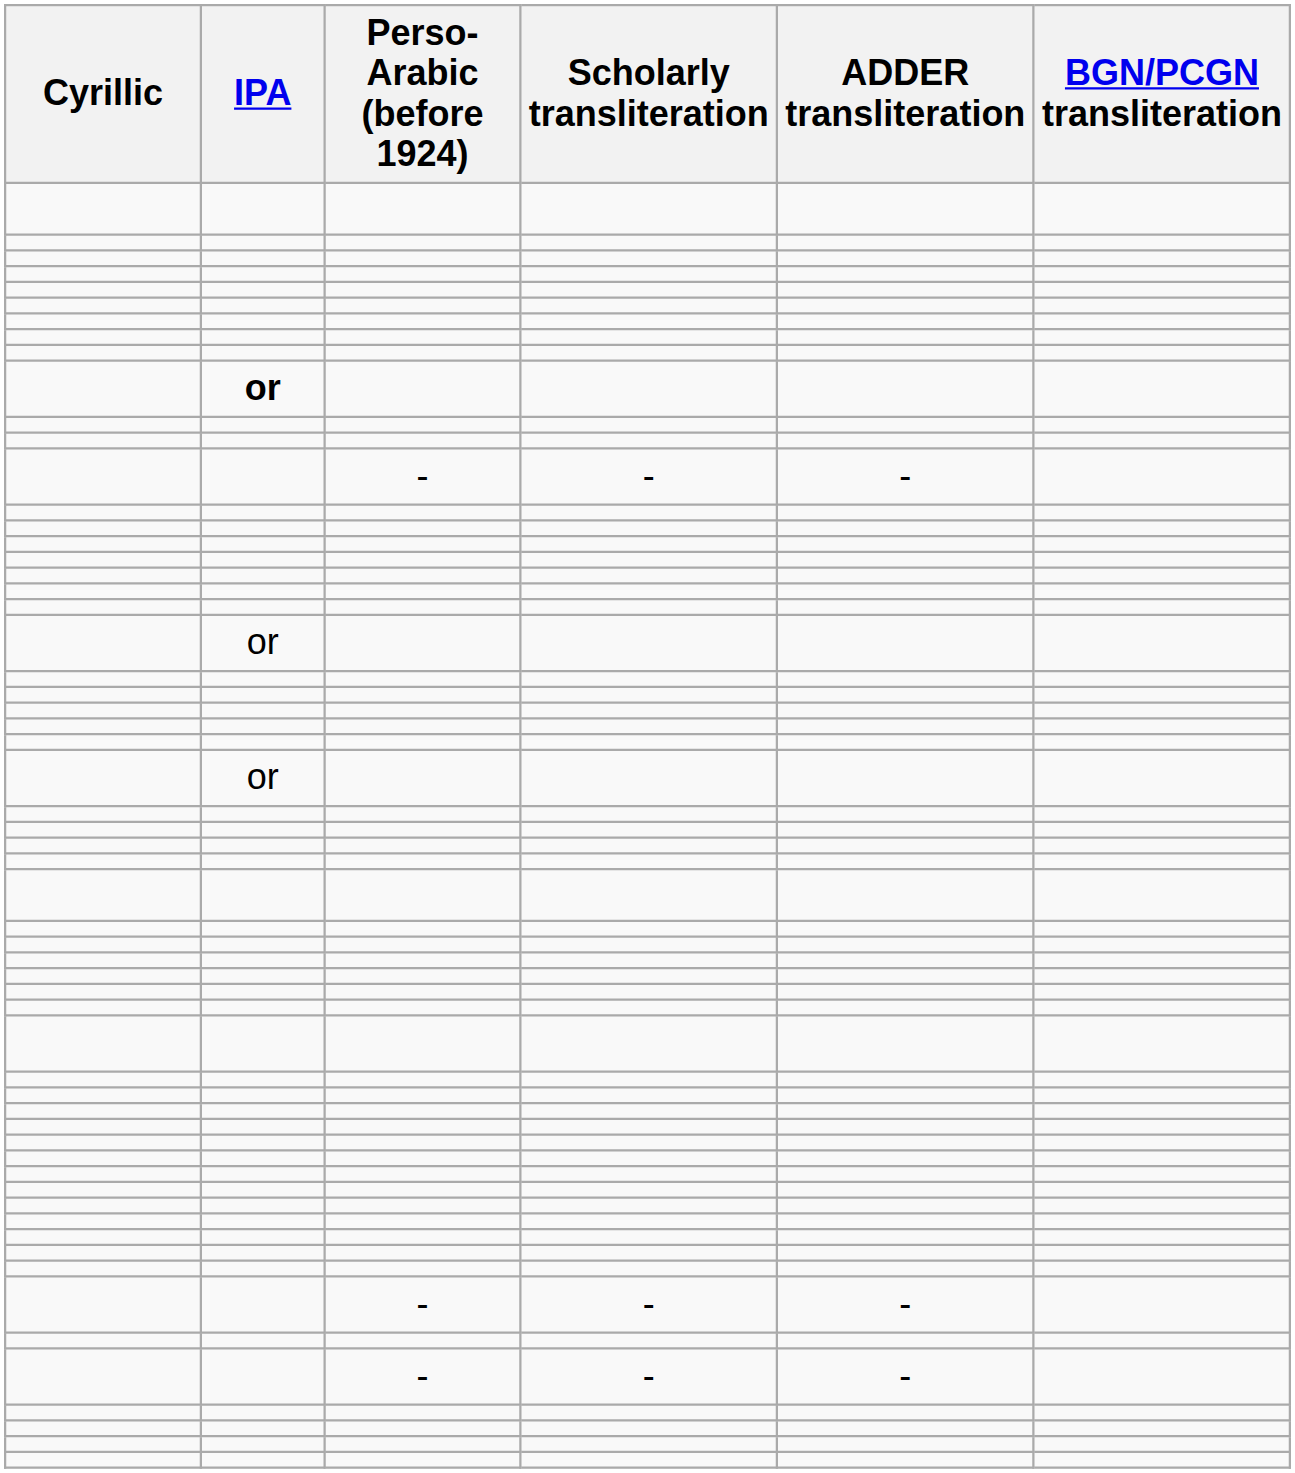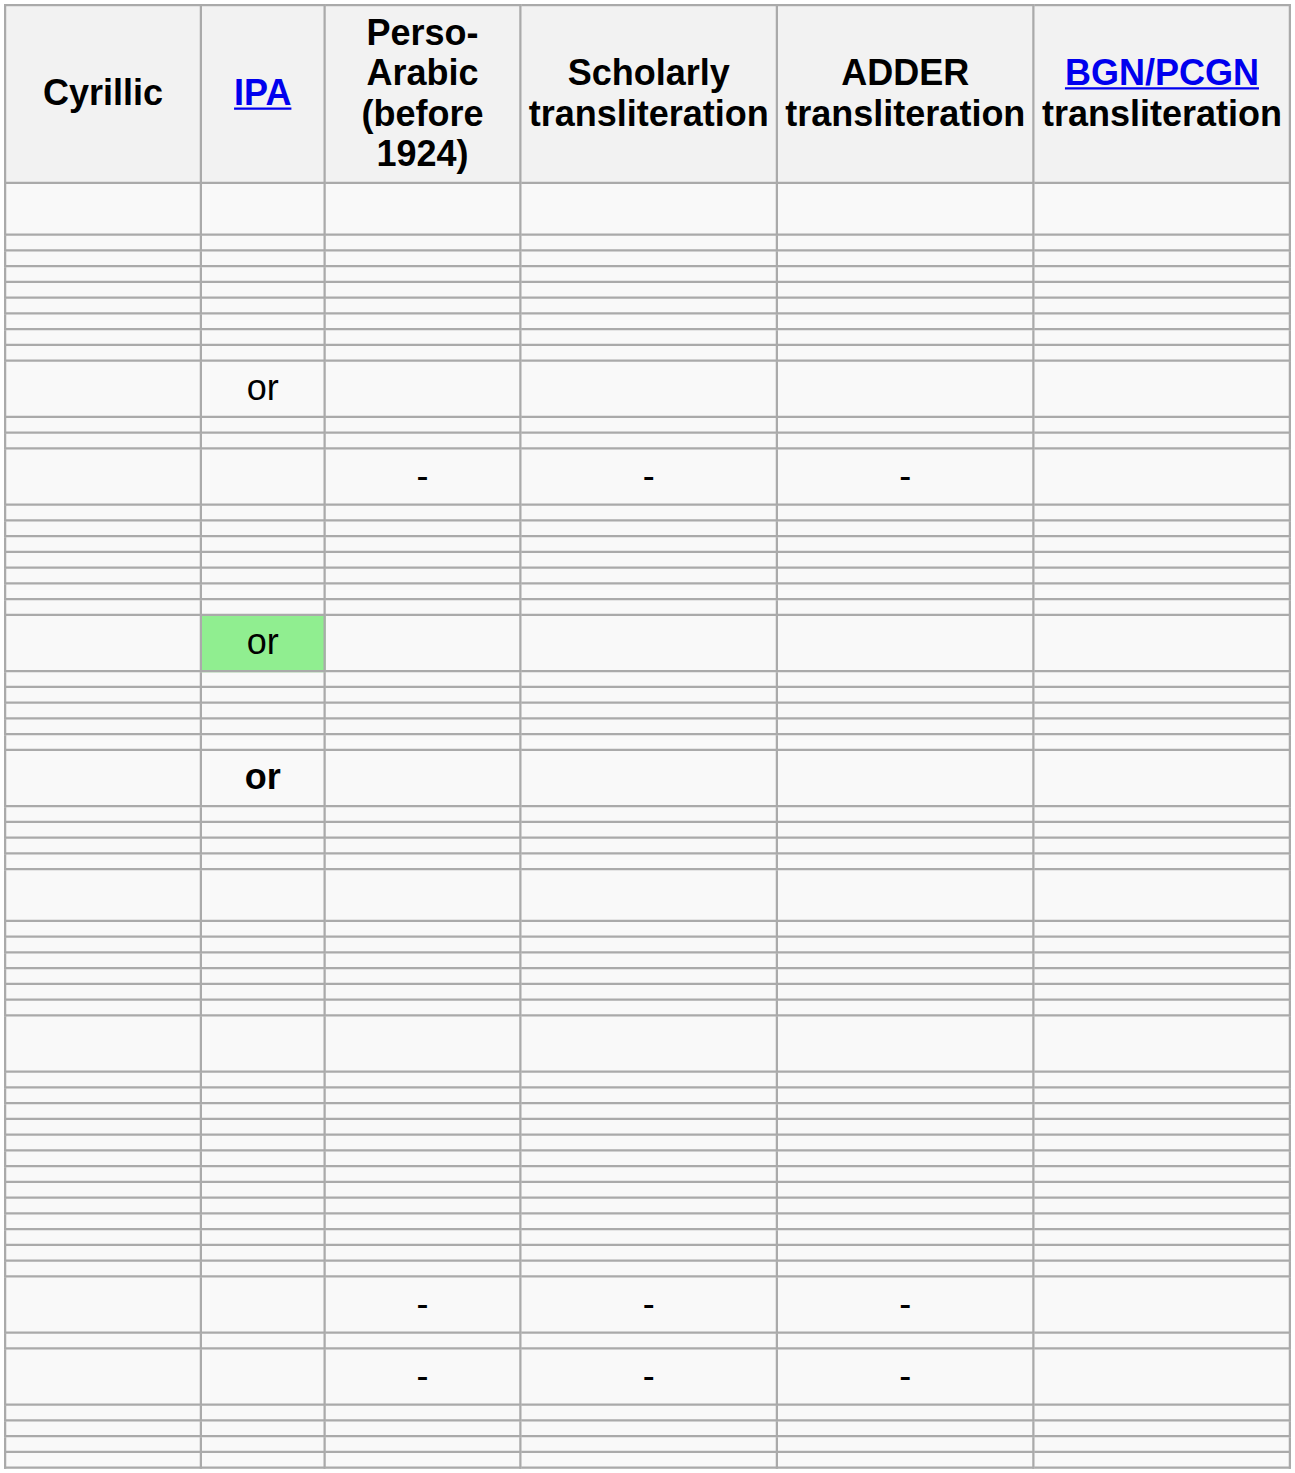(263, 388) bold -> (263, 388) normal
(263, 643) no background -> (263, 643) lightgreen background
(263, 778) normal -> (263, 778) bold
